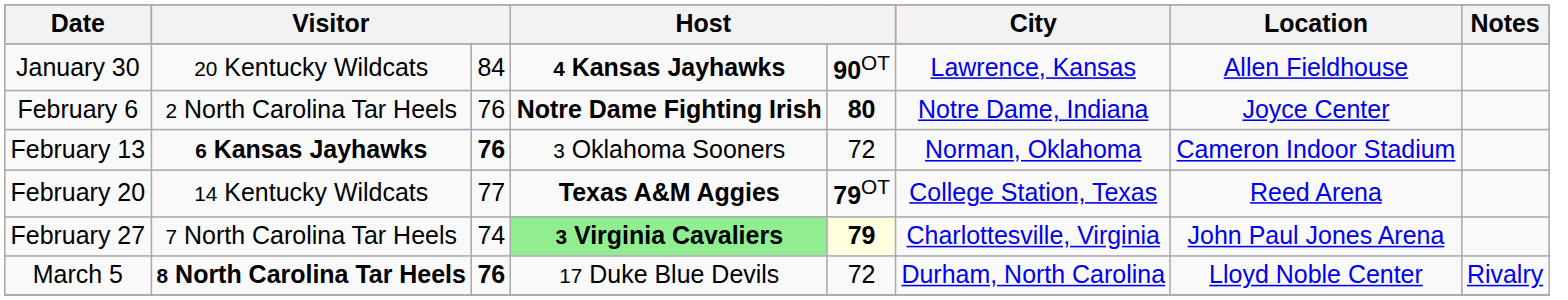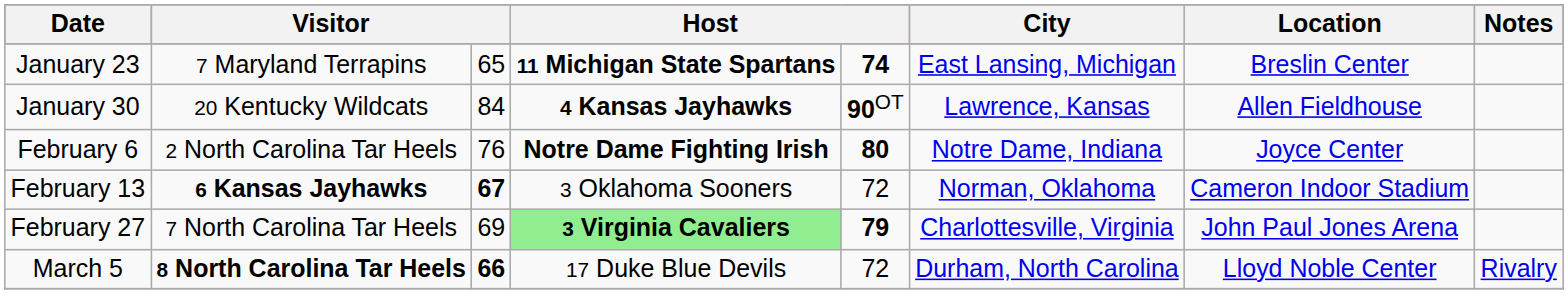+ row: (78, 63)
(491, 149) 76 -> (491, 189) 67
- row: (78, 192)
(491, 235) 74 -> (491, 228) 69
(862, 235) lightyellow background -> (875, 228) no background
(491, 275) 76 -> (491, 268) 66
